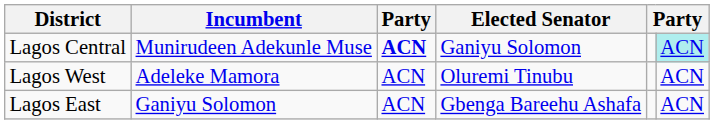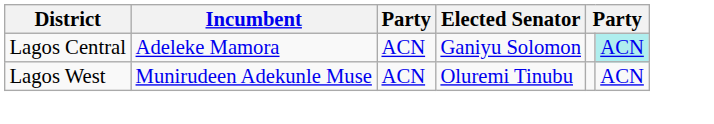(254, 47) Munirudeen Adekunle Muse -> (208, 47) Adeleke Mamora
(404, 47) bold -> (403, 47) normal
(208, 76) Adeleke Mamora -> (254, 76) Munirudeen Adekunle Muse
- row: (55, 104)
